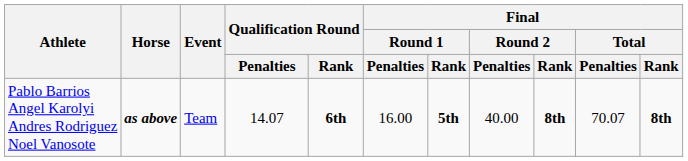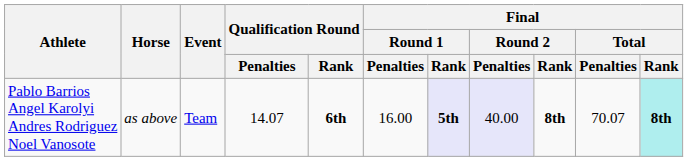(151, 117) bold -> (151, 117) normal
(448, 117) no background -> (448, 117) lavender background
(502, 117) no background -> (502, 117) lavender background
(661, 117) no background -> (661, 117) paleturquoise background
